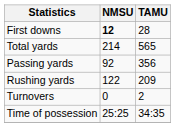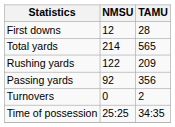(108, 30) bold -> (108, 30) normal
rows swapped: (41, 80) <-> (40, 63)
